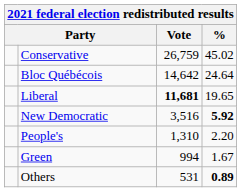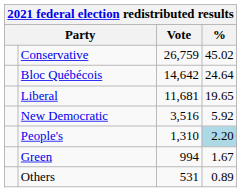(182, 95) bold -> (182, 95) normal
(222, 116) bold -> (222, 116) normal
(222, 136) no background -> (222, 136) lightblue background
(222, 177) bold -> (222, 177) normal
